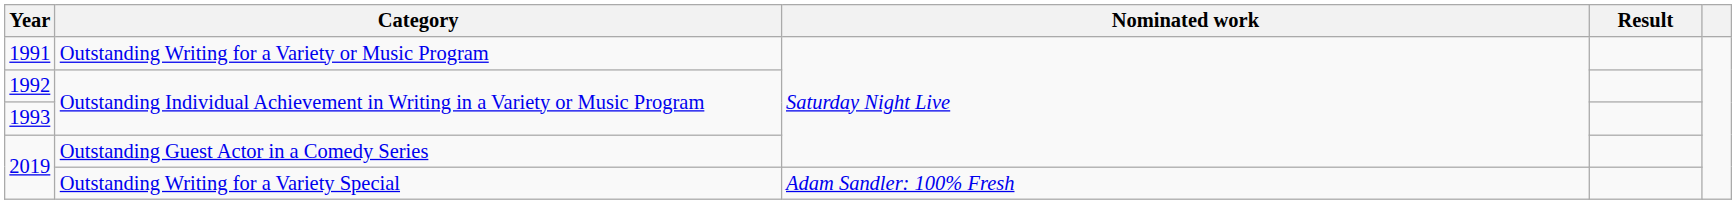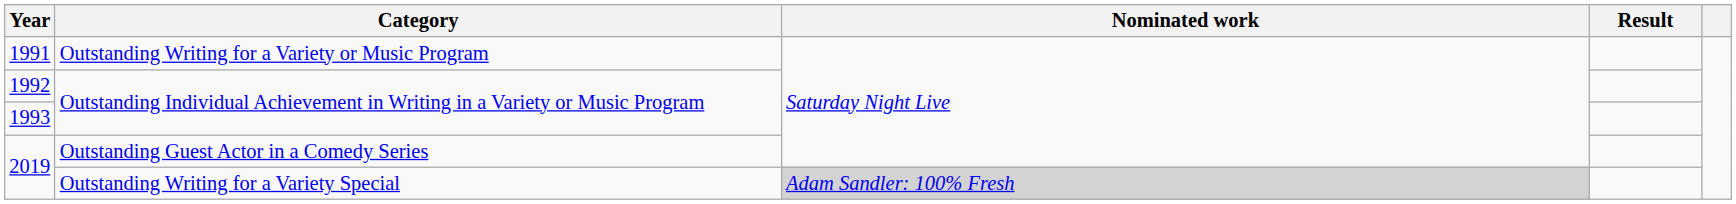(900, 183) no background -> (900, 183) lightgrey background
